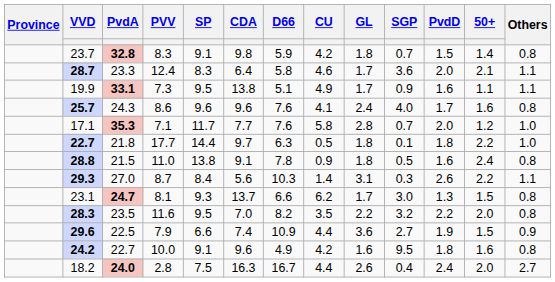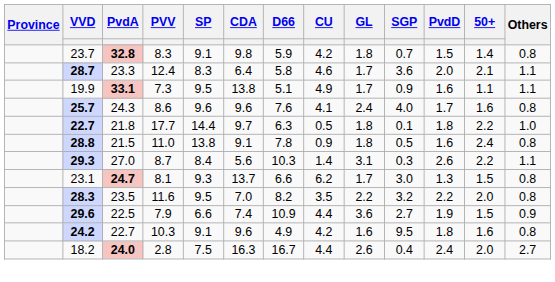- row: (83, 125)
(163, 250) 10.0 -> (163, 232) 10.3
